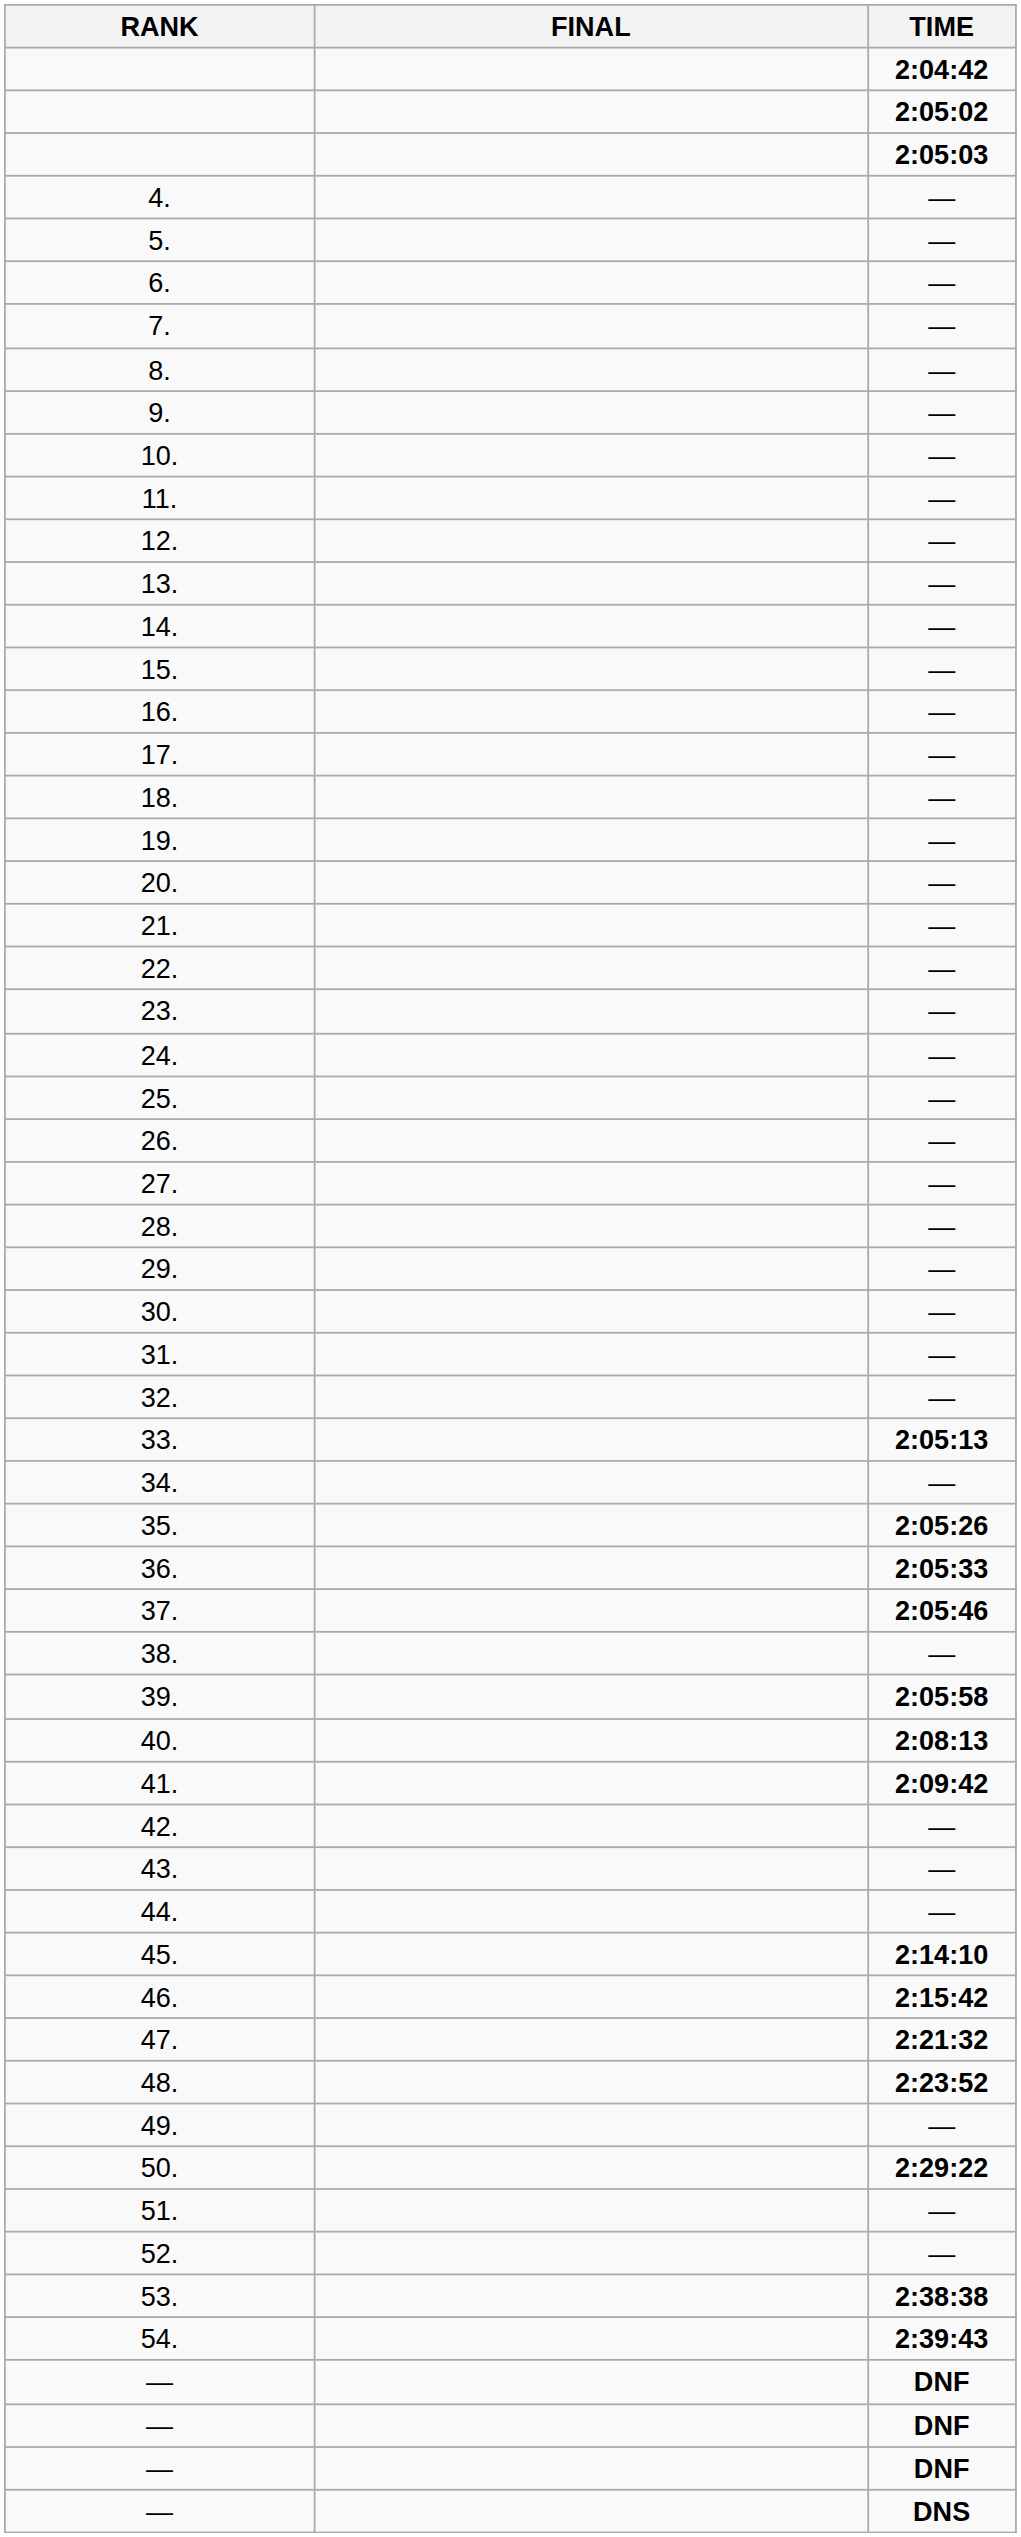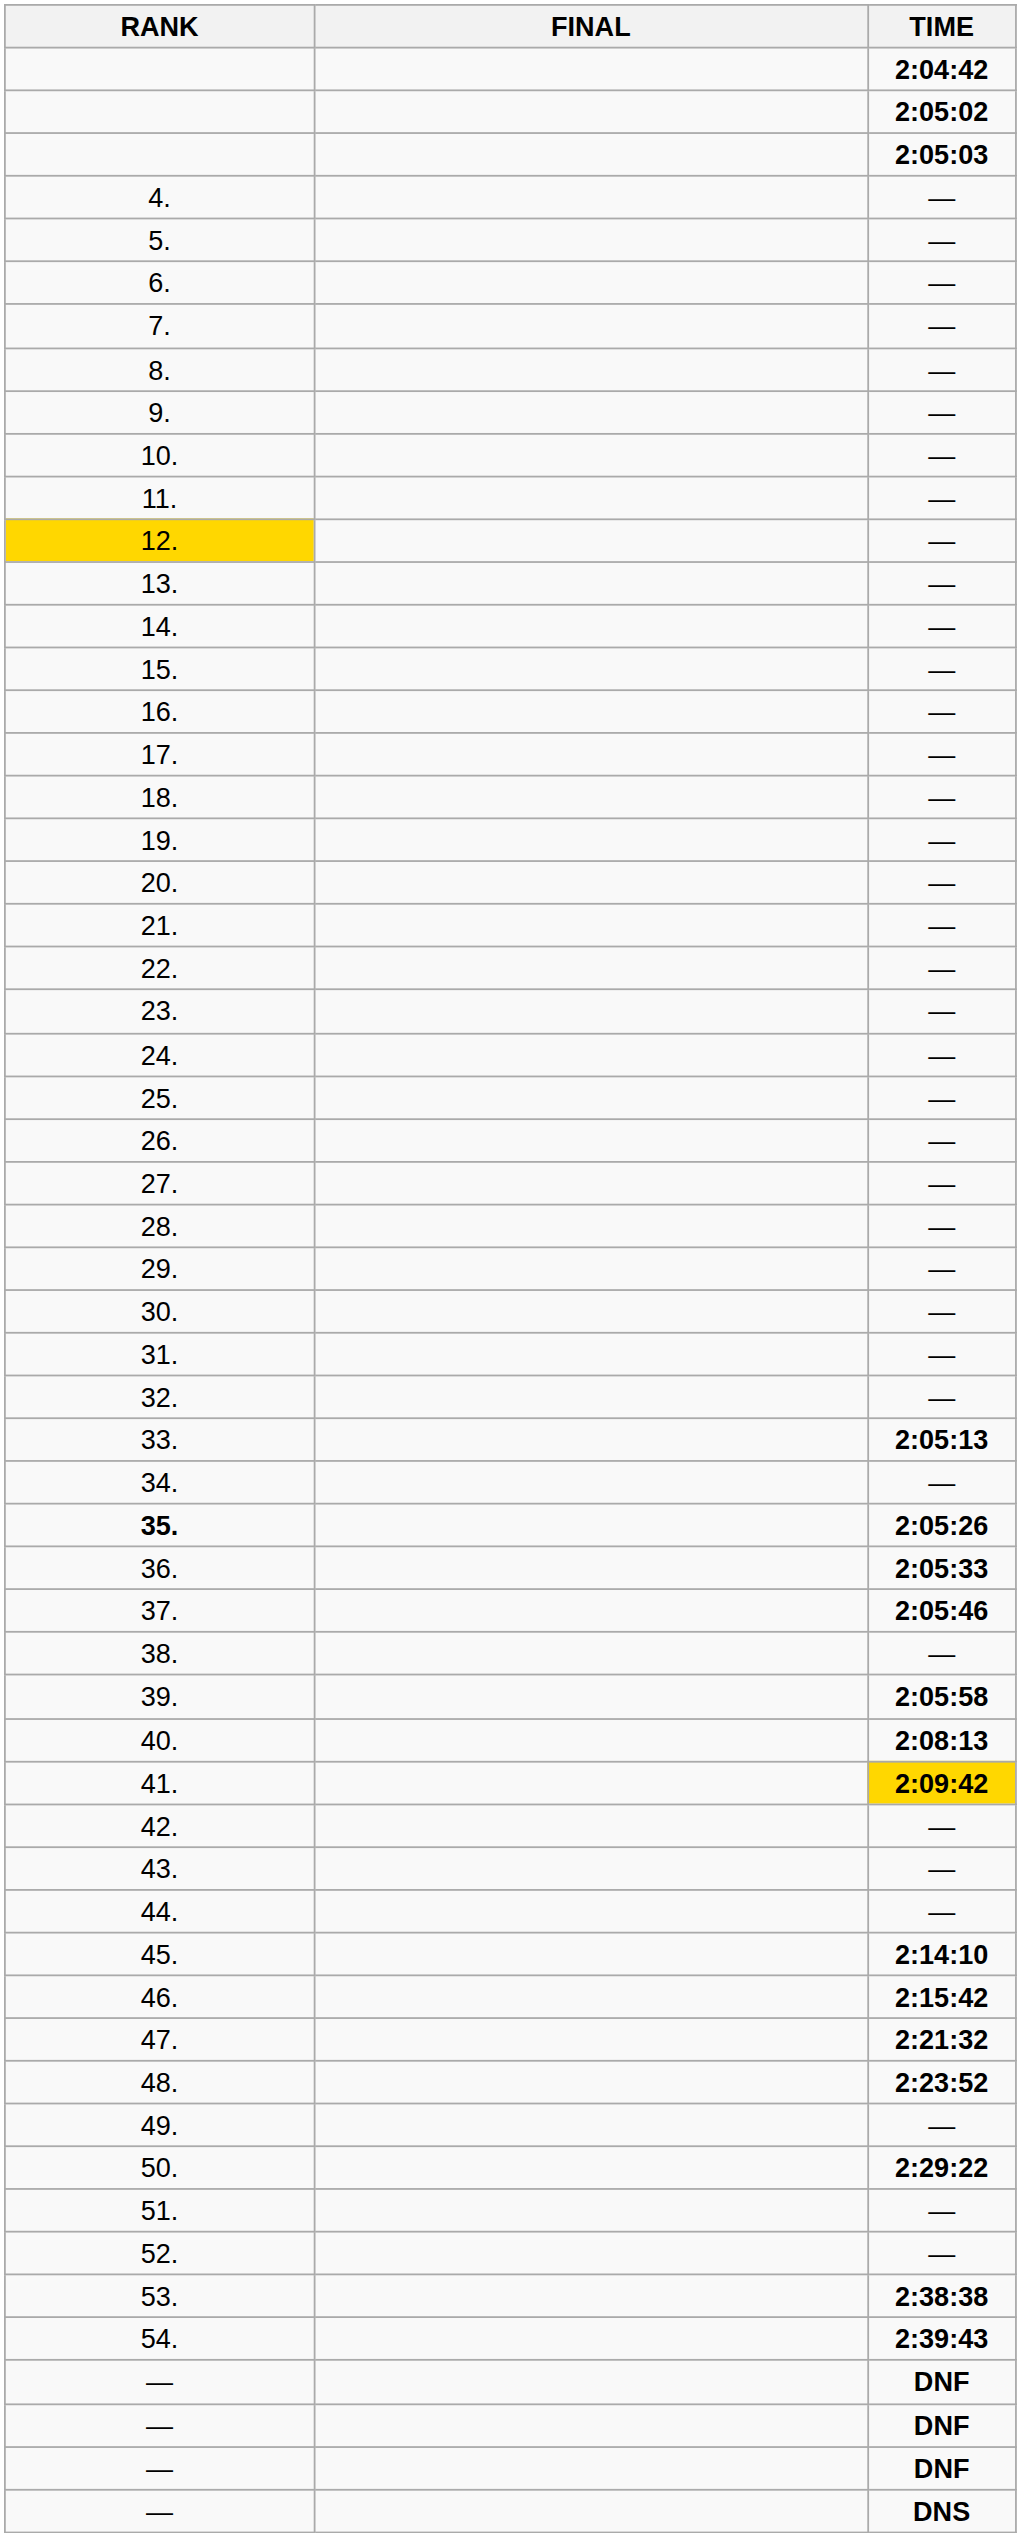(159, 540) no background -> (159, 540) gold background
(159, 1526) normal -> (159, 1526) bold
(942, 1783) no background -> (942, 1783) gold background
